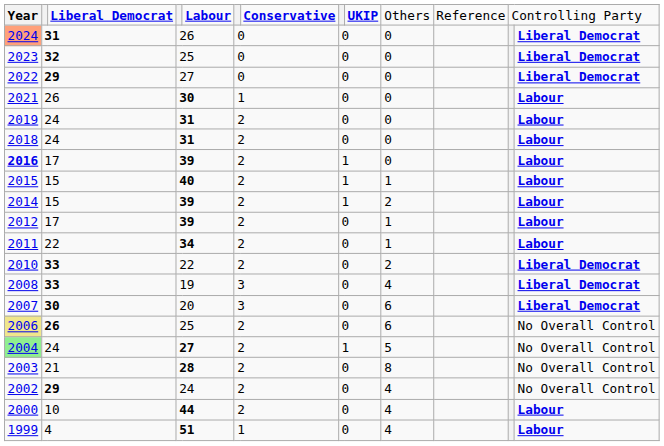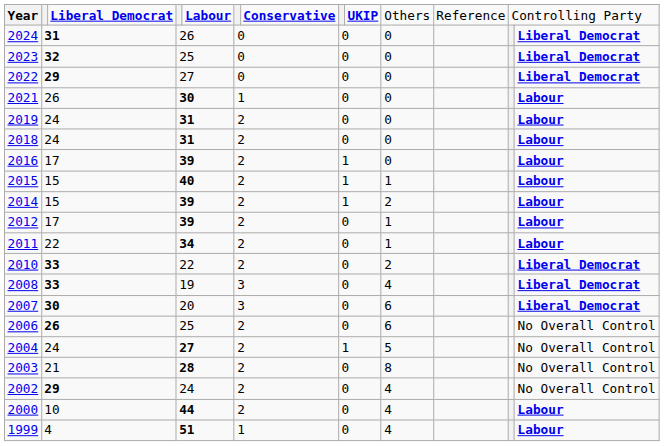(23, 36) lightsalmon background -> (23, 36) no background
(23, 160) bold -> (23, 160) normal
(23, 326) khaki background -> (23, 326) no background
(23, 347) lightgreen background -> (23, 347) no background
